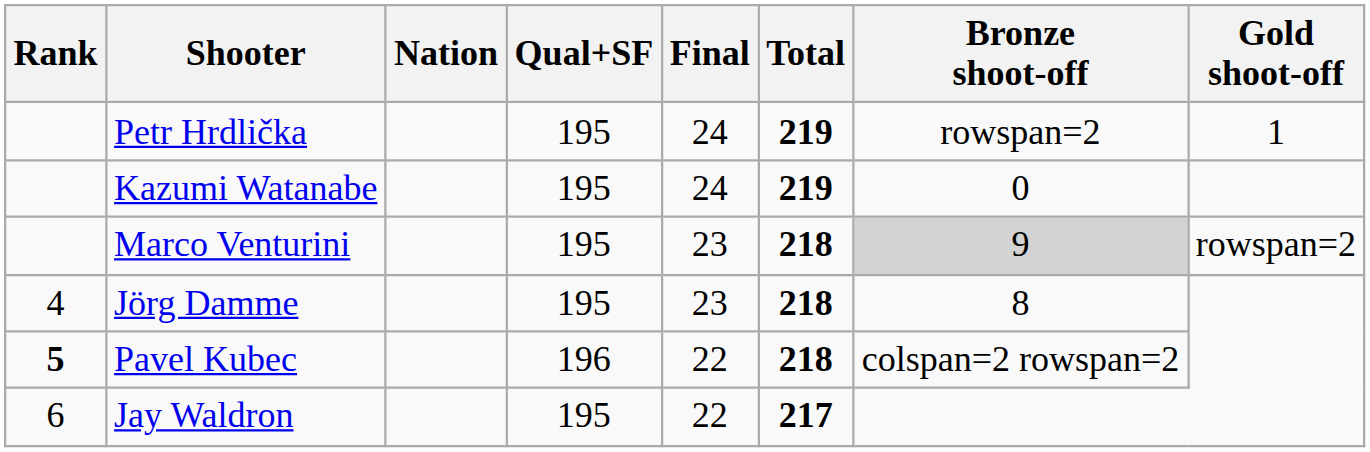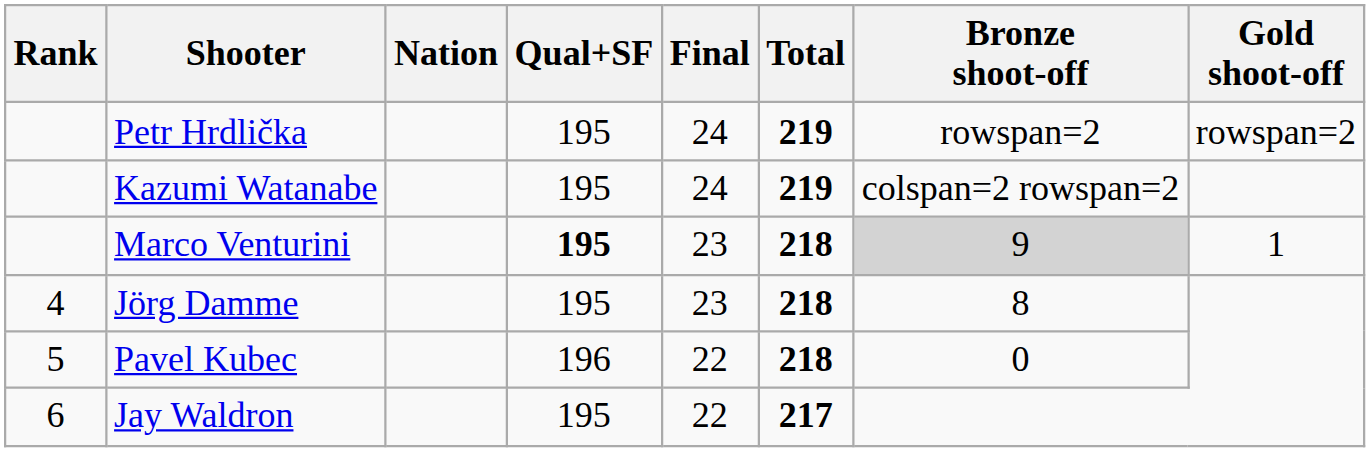(1276, 130) 1 -> (1276, 130) rowspan=2
(1020, 187) 0 -> (1020, 187) colspan=2 rowspan=2
(584, 244) normal -> (584, 244) bold
(1276, 244) rowspan=2 -> (1276, 244) 1
(55, 359) bold -> (55, 359) normal
(1020, 359) colspan=2 rowspan=2 -> (1020, 359) 0
